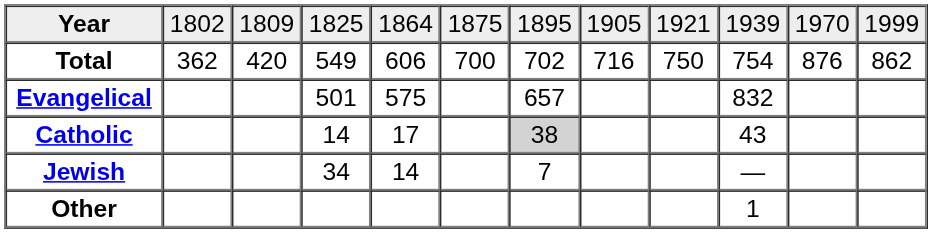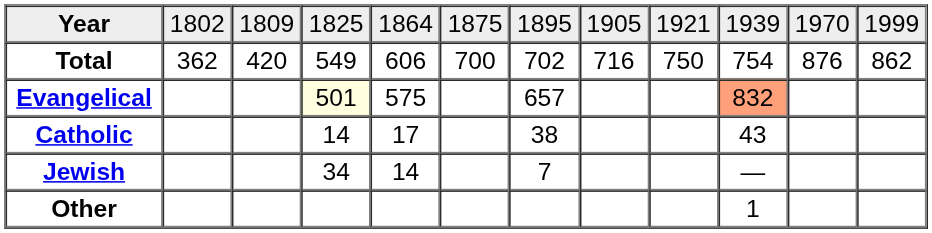(336, 97) no background -> (336, 97) lightyellow background
(753, 97) no background -> (753, 97) lightsalmon background
(544, 134) lightgrey background -> (544, 134) no background
